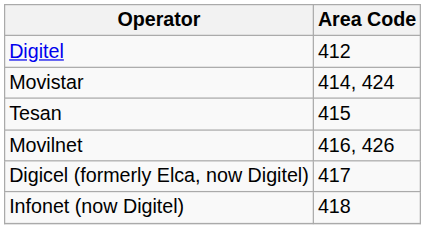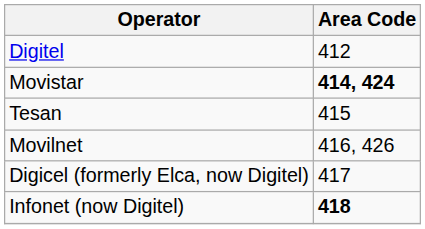(356, 82) normal -> (356, 82) bold
(334, 207) normal -> (334, 207) bold
